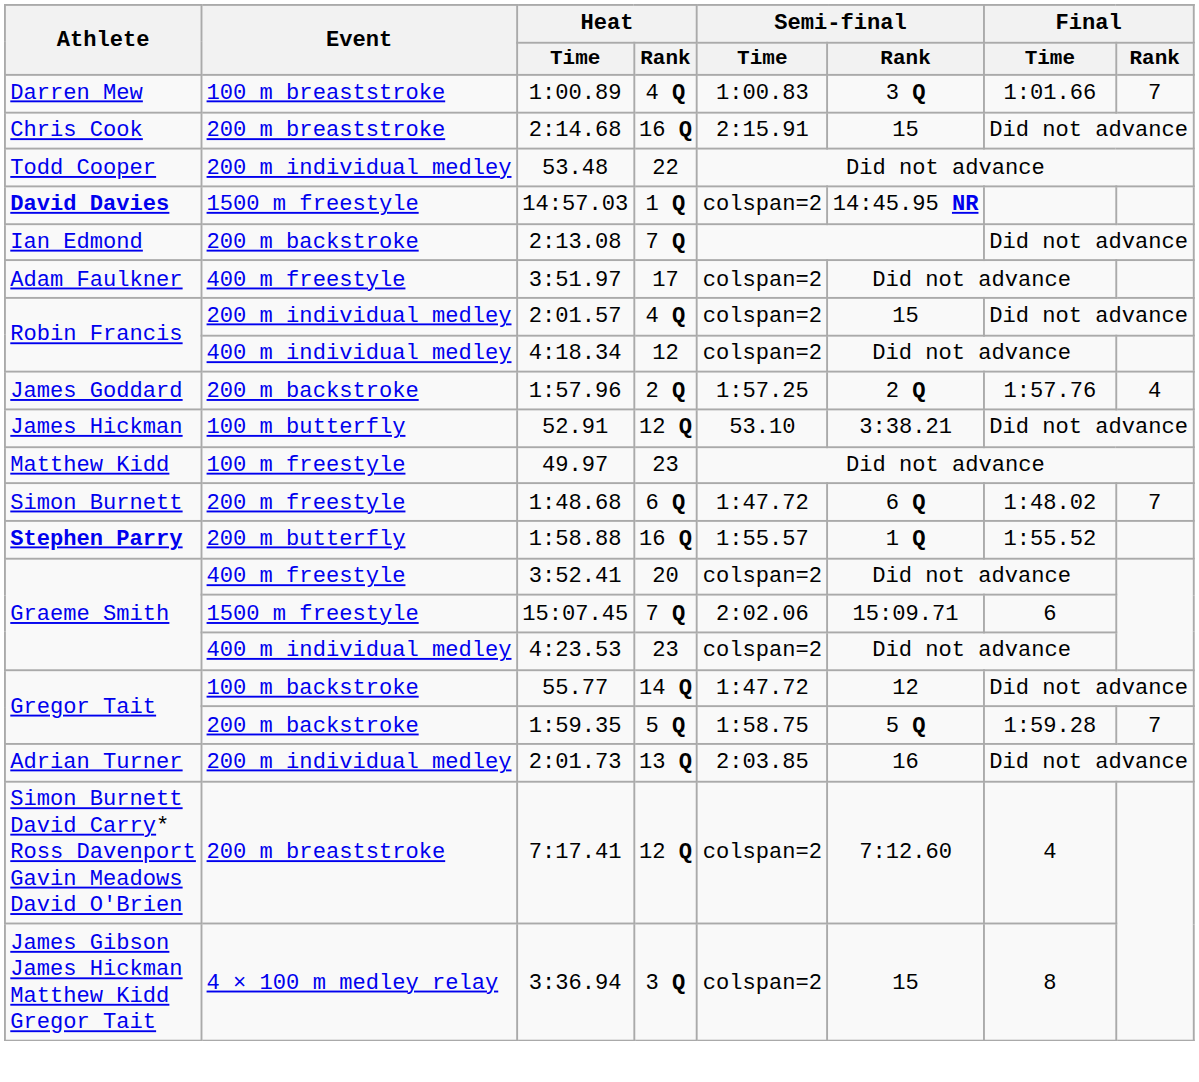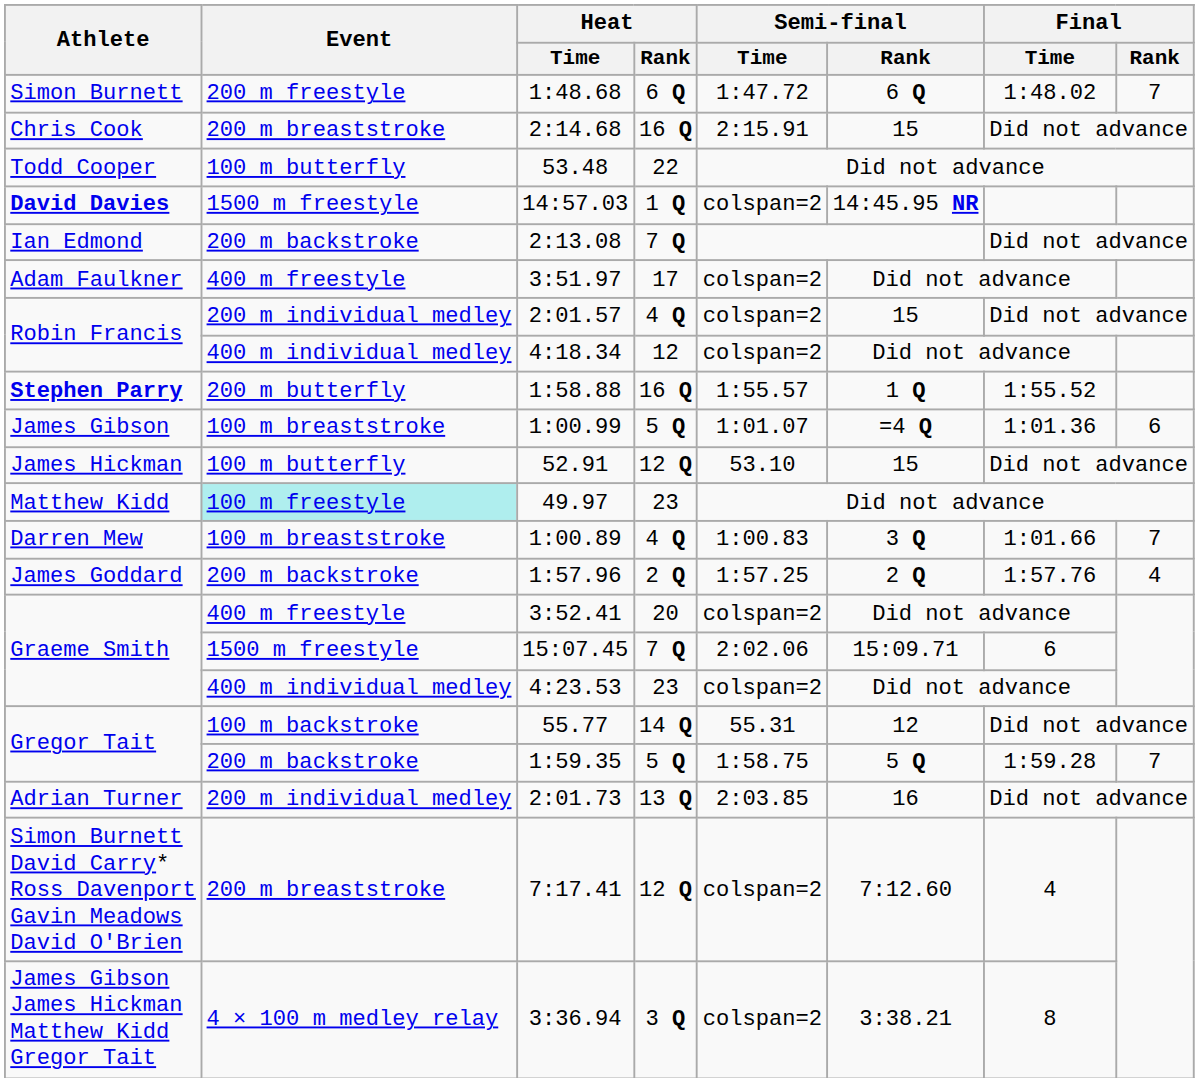rows swapped: (575, 502) <-> (575, 93)
(359, 168) 200 m individual medley -> (306, 168) 100 m butterfly
rows swapped: (575, 391) <-> (575, 539)
+ row: (575, 428)
(906, 428) 3:38.21 -> (906, 465) 15
(306, 465) no background -> (306, 502) paleturquoise background
(762, 688) 1:47.72 -> (762, 725) 55.31
(906, 982) 15 -> (906, 1019) 3:38.21
